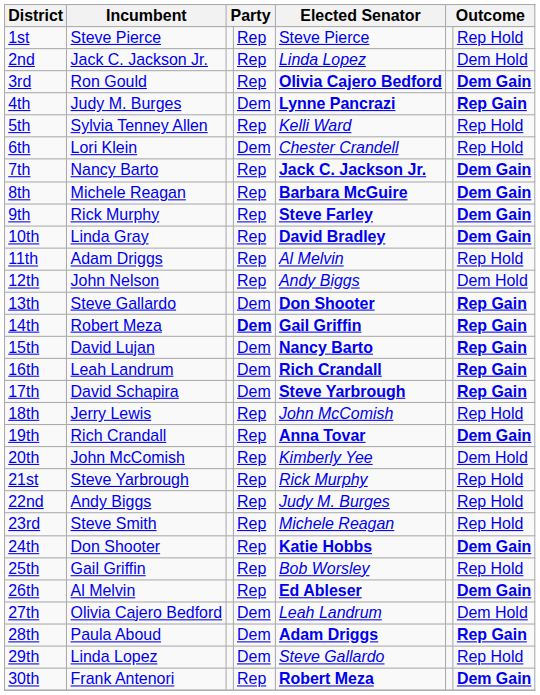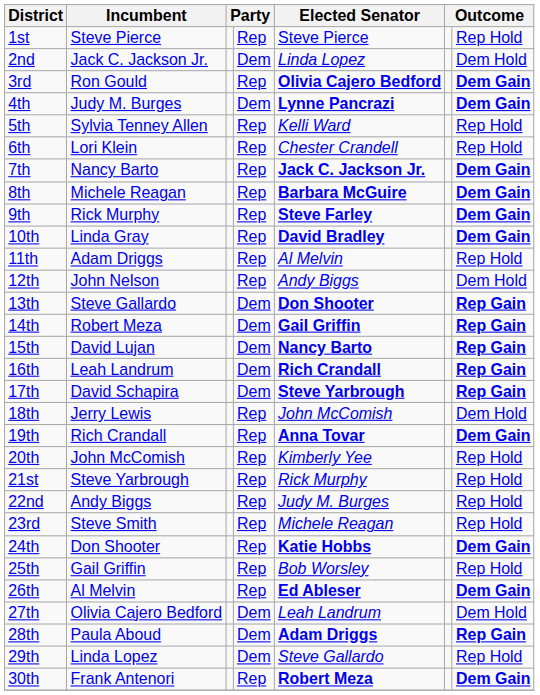(252, 59) Rep -> (254, 59) Dem
(492, 104) Rep Gain -> (493, 104) Dem Gain
(254, 148) Dem -> (252, 148) Rep
(254, 325) bold -> (254, 325) normal
(490, 413) Rep Hold -> (491, 413) Dem Hold
(492, 458) Dem Hold -> (489, 458) Rep Hold
